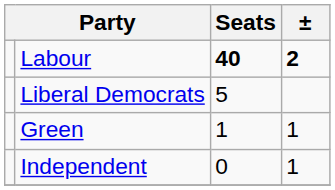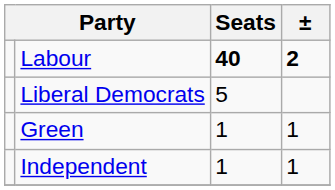(222, 166) 0 -> (222, 166) 1
